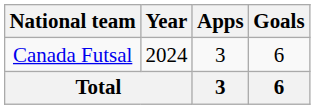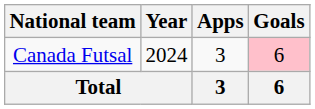(279, 54) no background -> (279, 54) pink background
